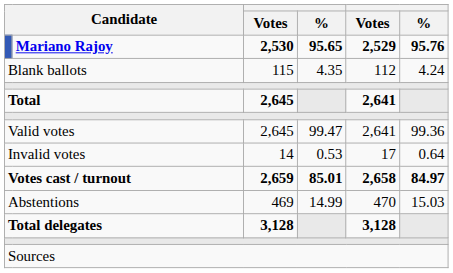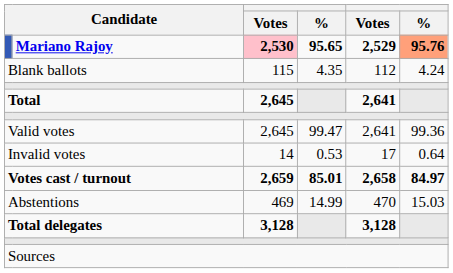(277, 46) no background -> (277, 46) pink background
(428, 46) no background -> (428, 46) lightsalmon background
